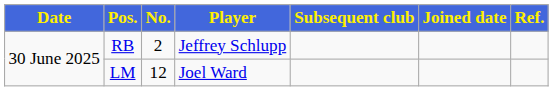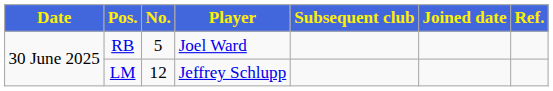(158, 45) 2 -> (158, 45) 5
(232, 45) Jeffrey Schlupp -> (213, 45) Joel Ward
(213, 72) Joel Ward -> (232, 72) Jeffrey Schlupp
